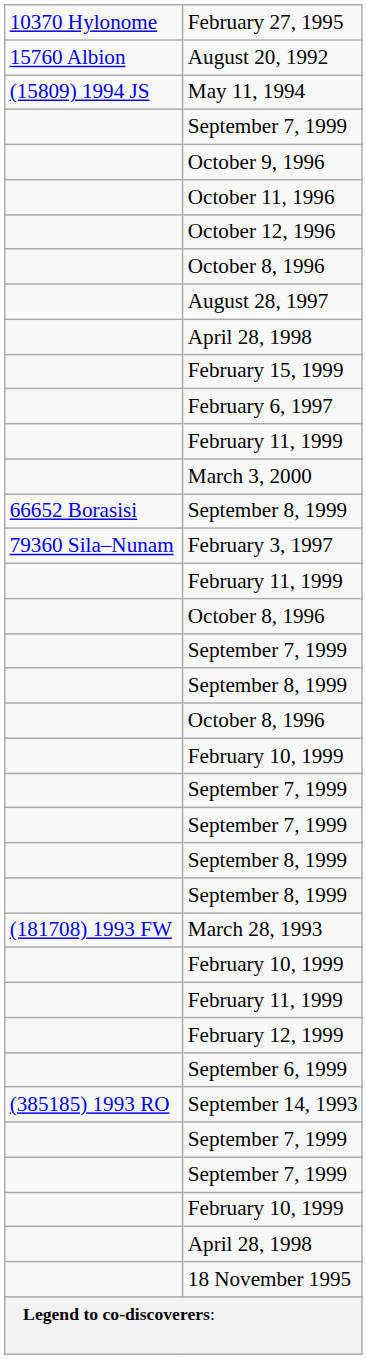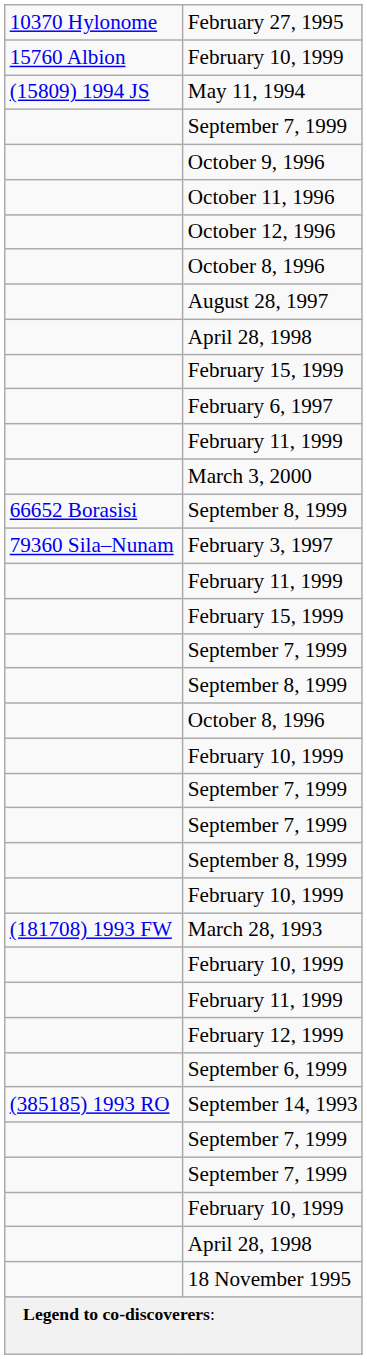(258, 57) August 20, 1992 -> (266, 57) February 10, 1999
(256, 615) October 8, 1996 -> (266, 615) February 15, 1999
(267, 895) September 8, 1999 -> (266, 895) February 10, 1999
